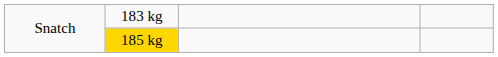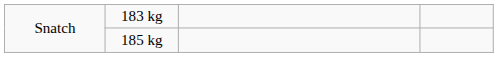(142, 40) gold background -> (142, 40) no background
